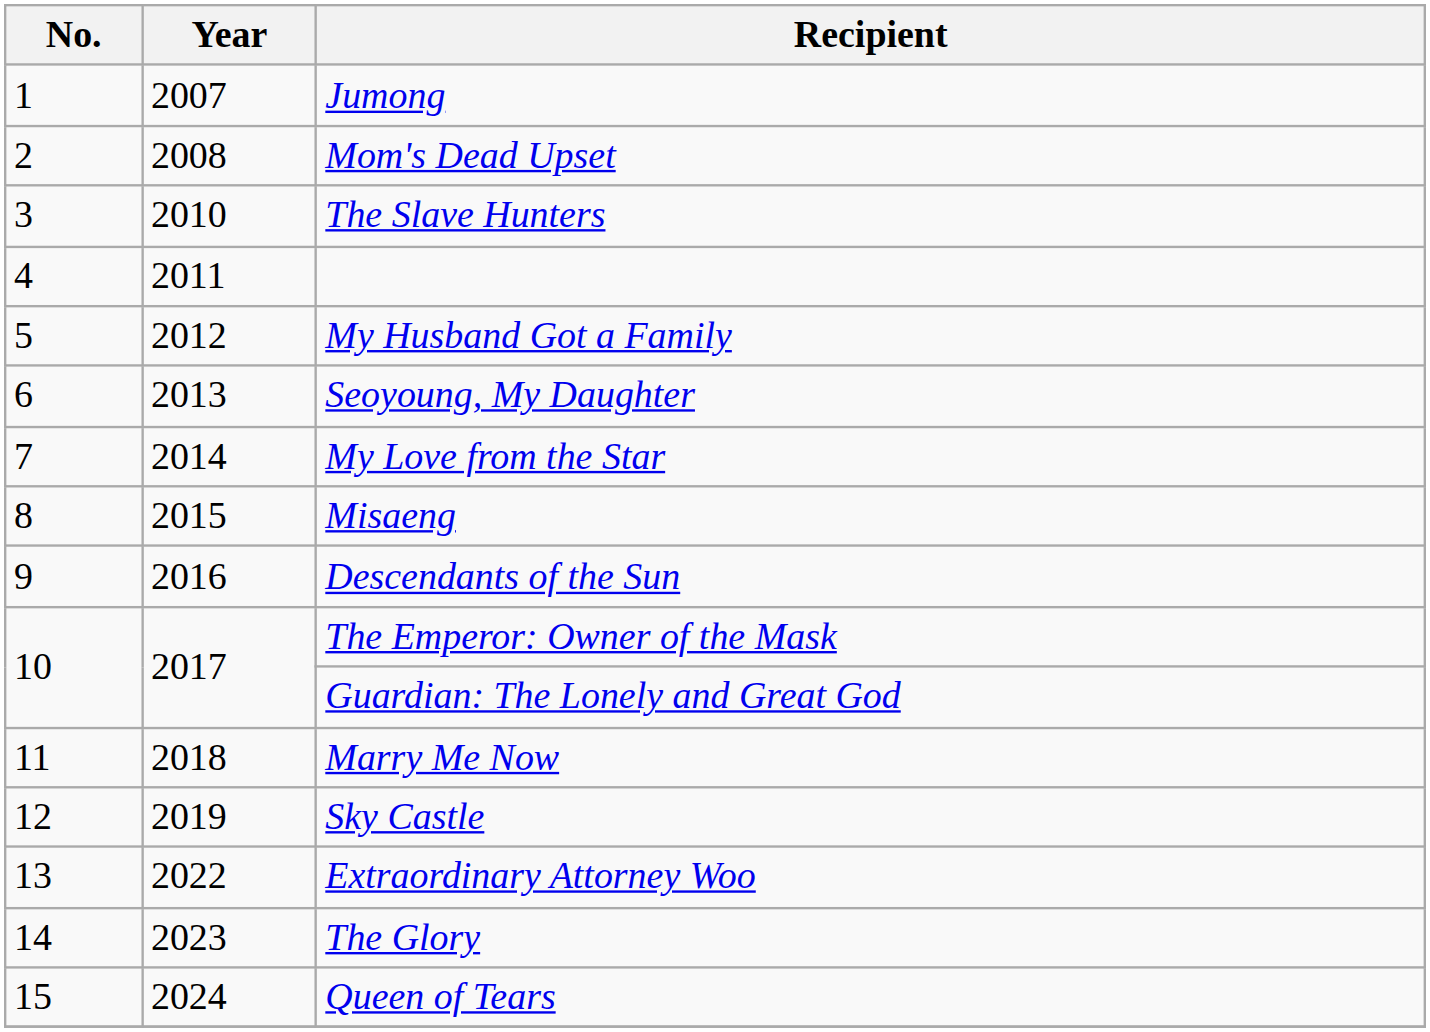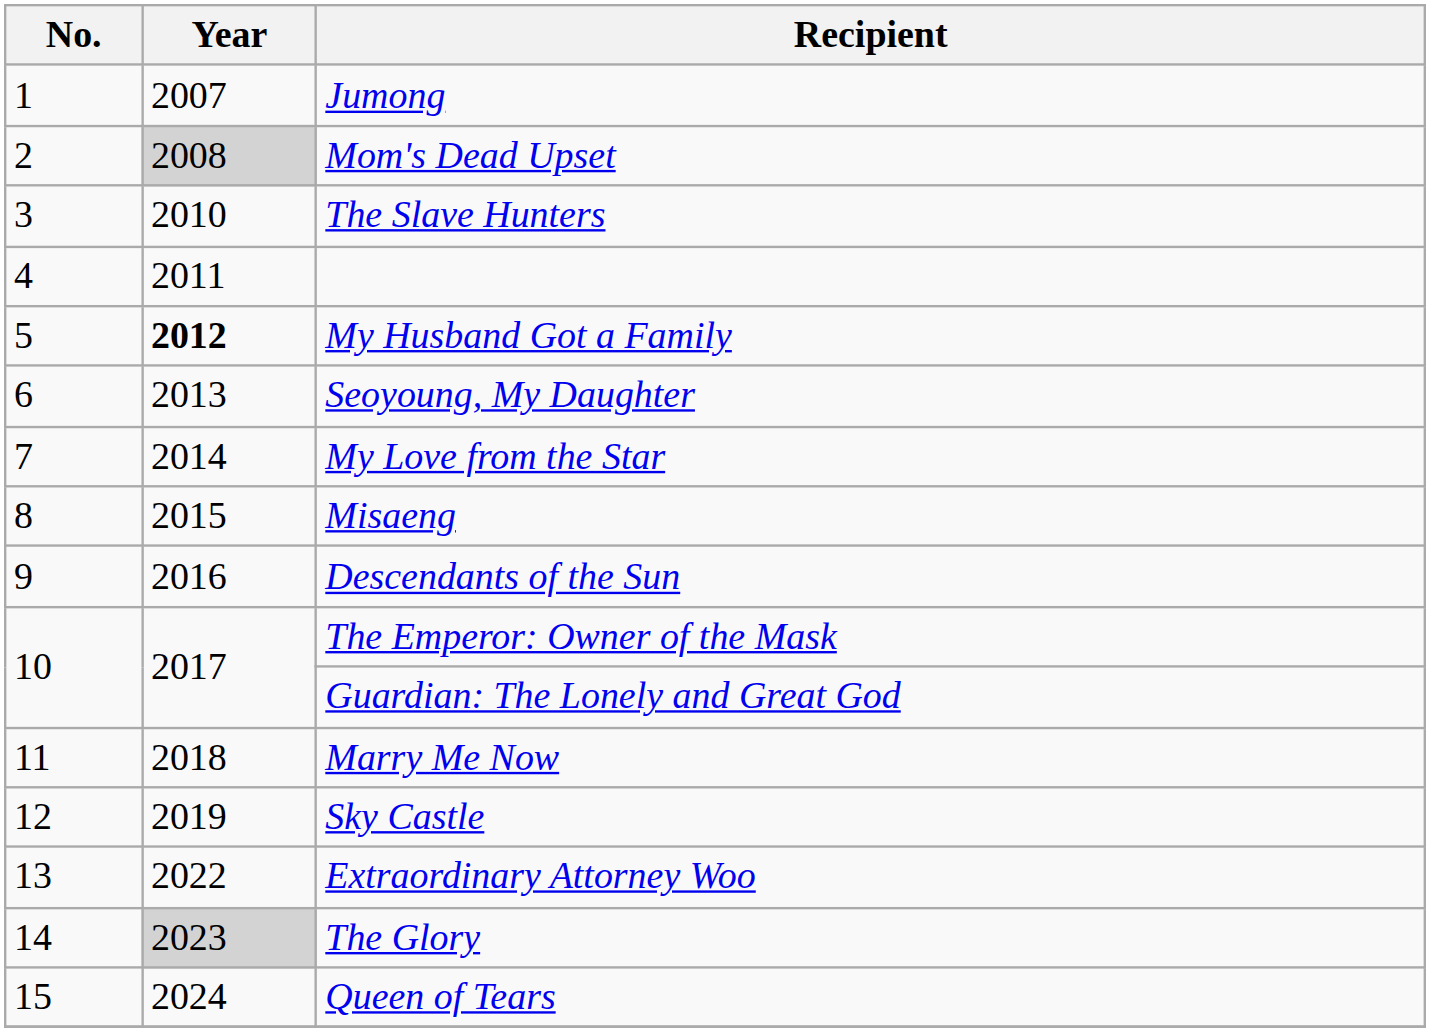(189, 154) no background -> (189, 154) lightgrey background
(189, 335) normal -> (189, 335) bold
(189, 936) no background -> (189, 936) lightgrey background
